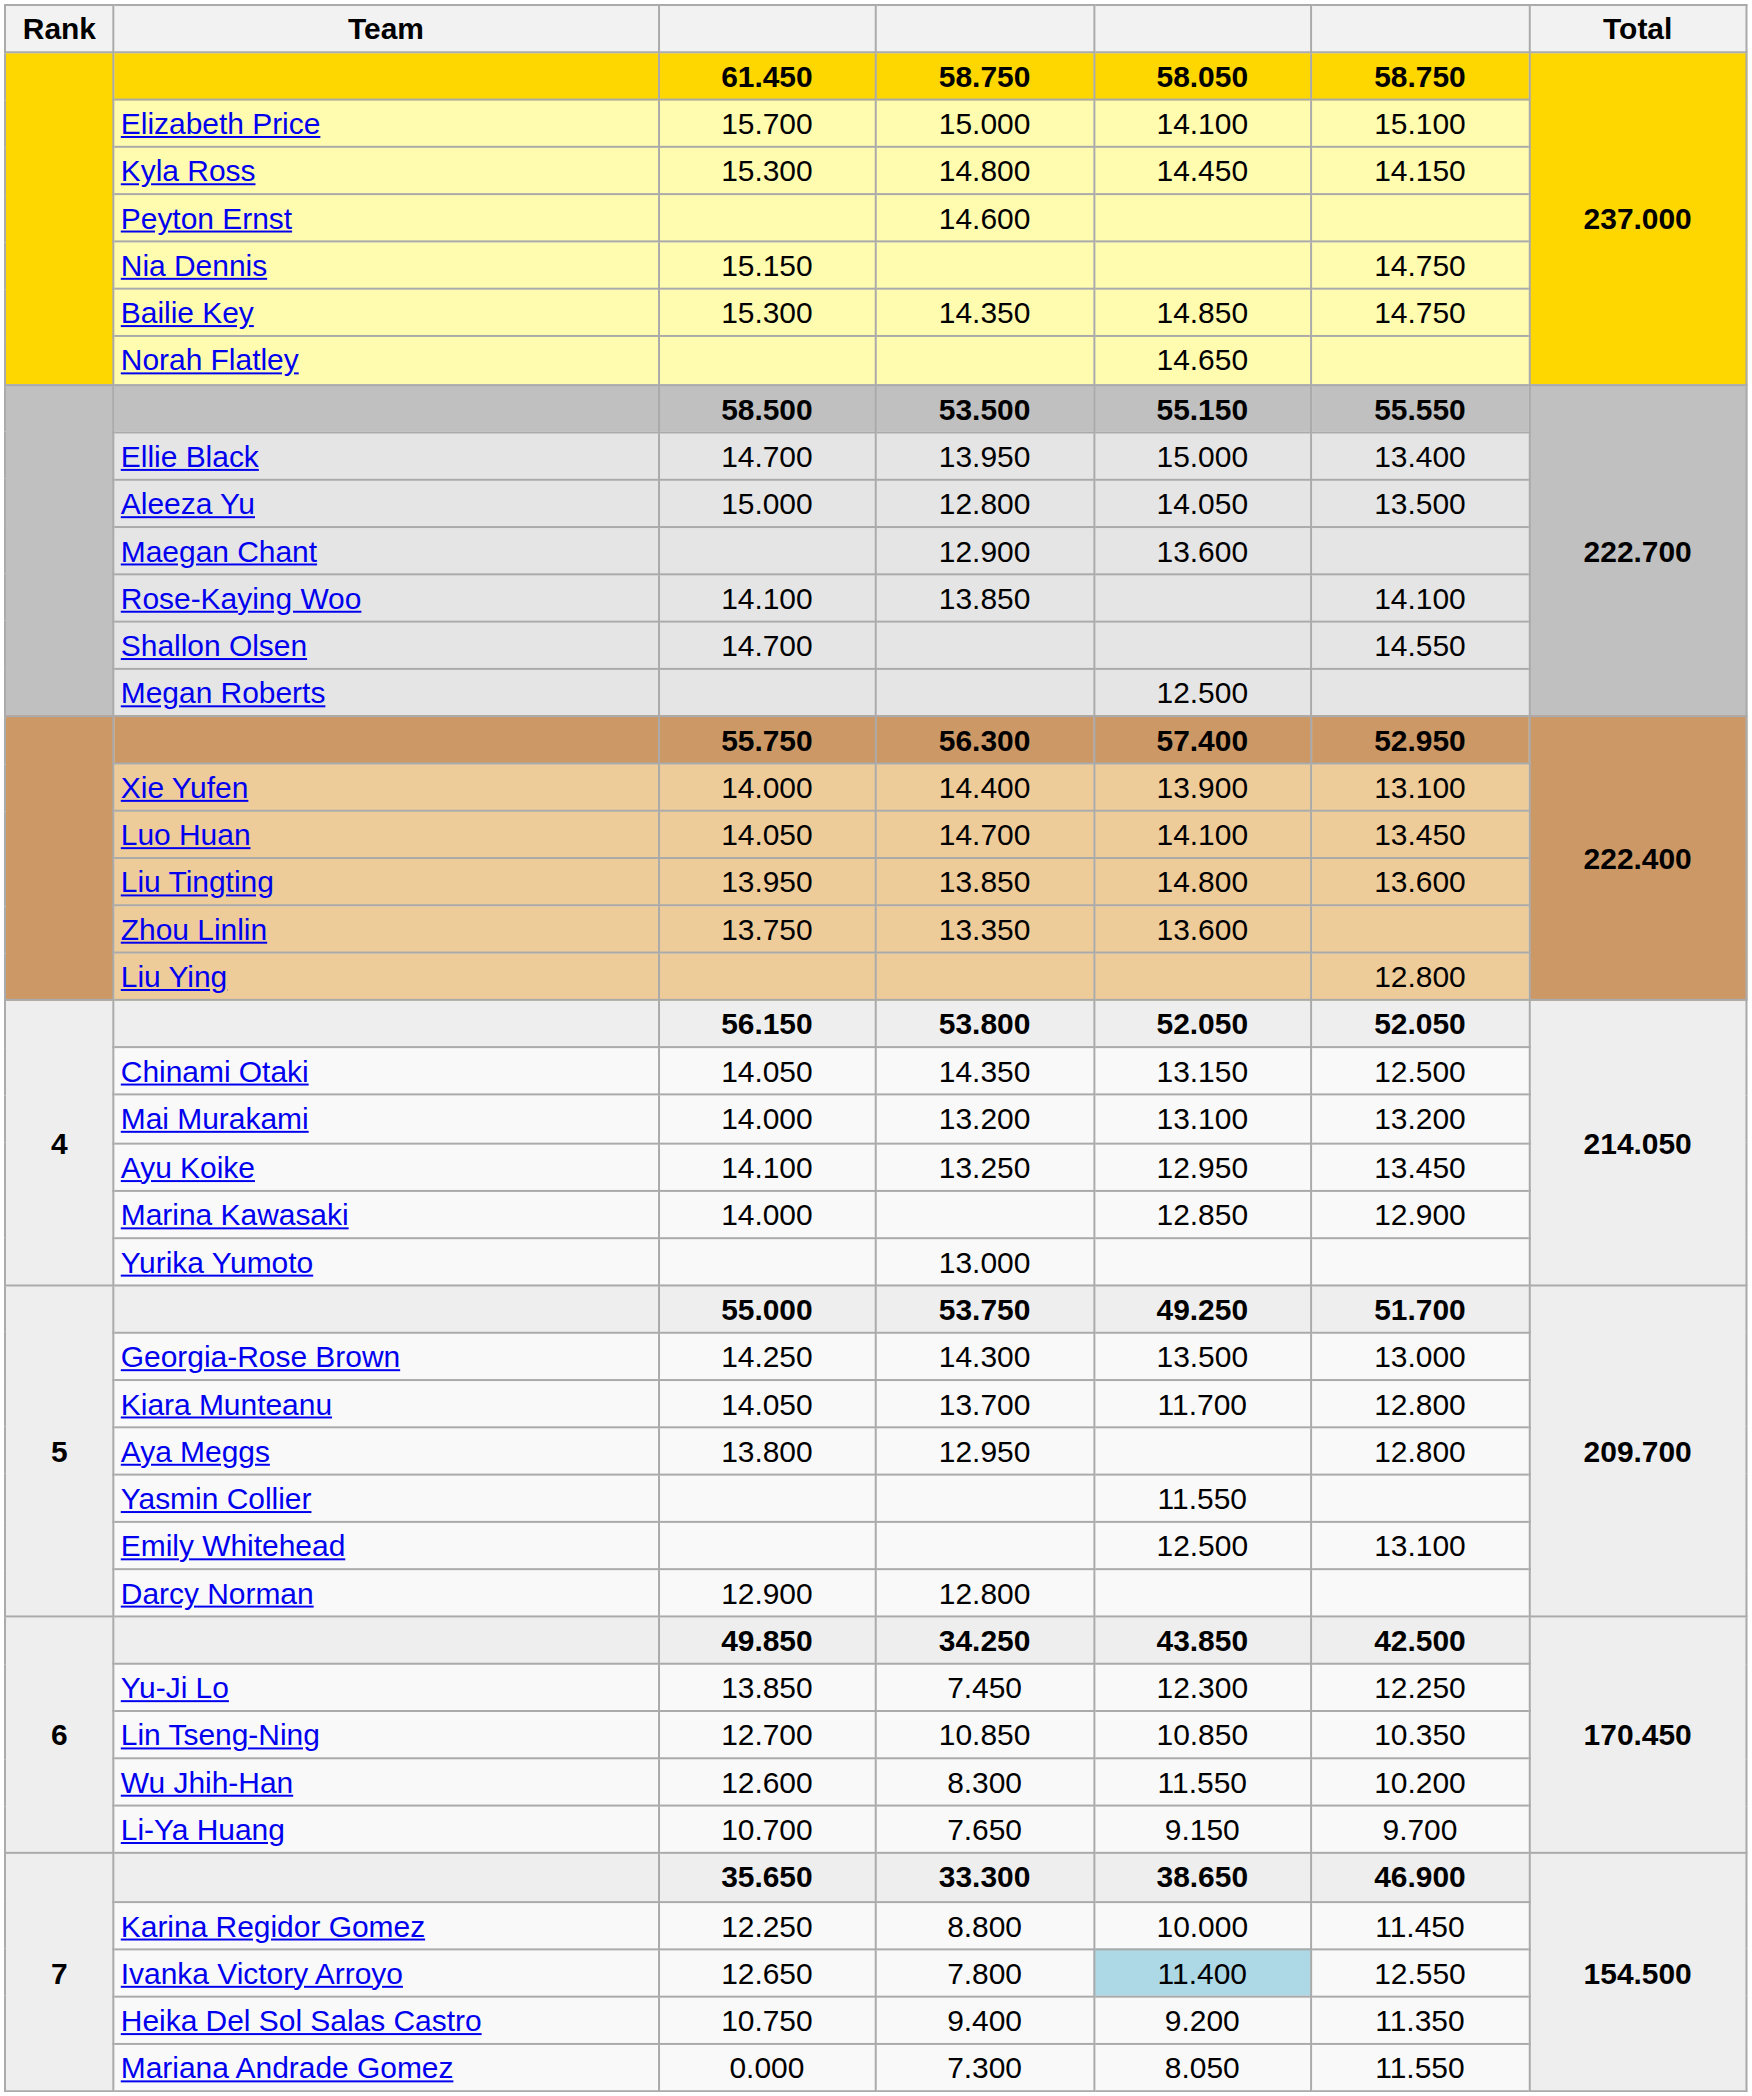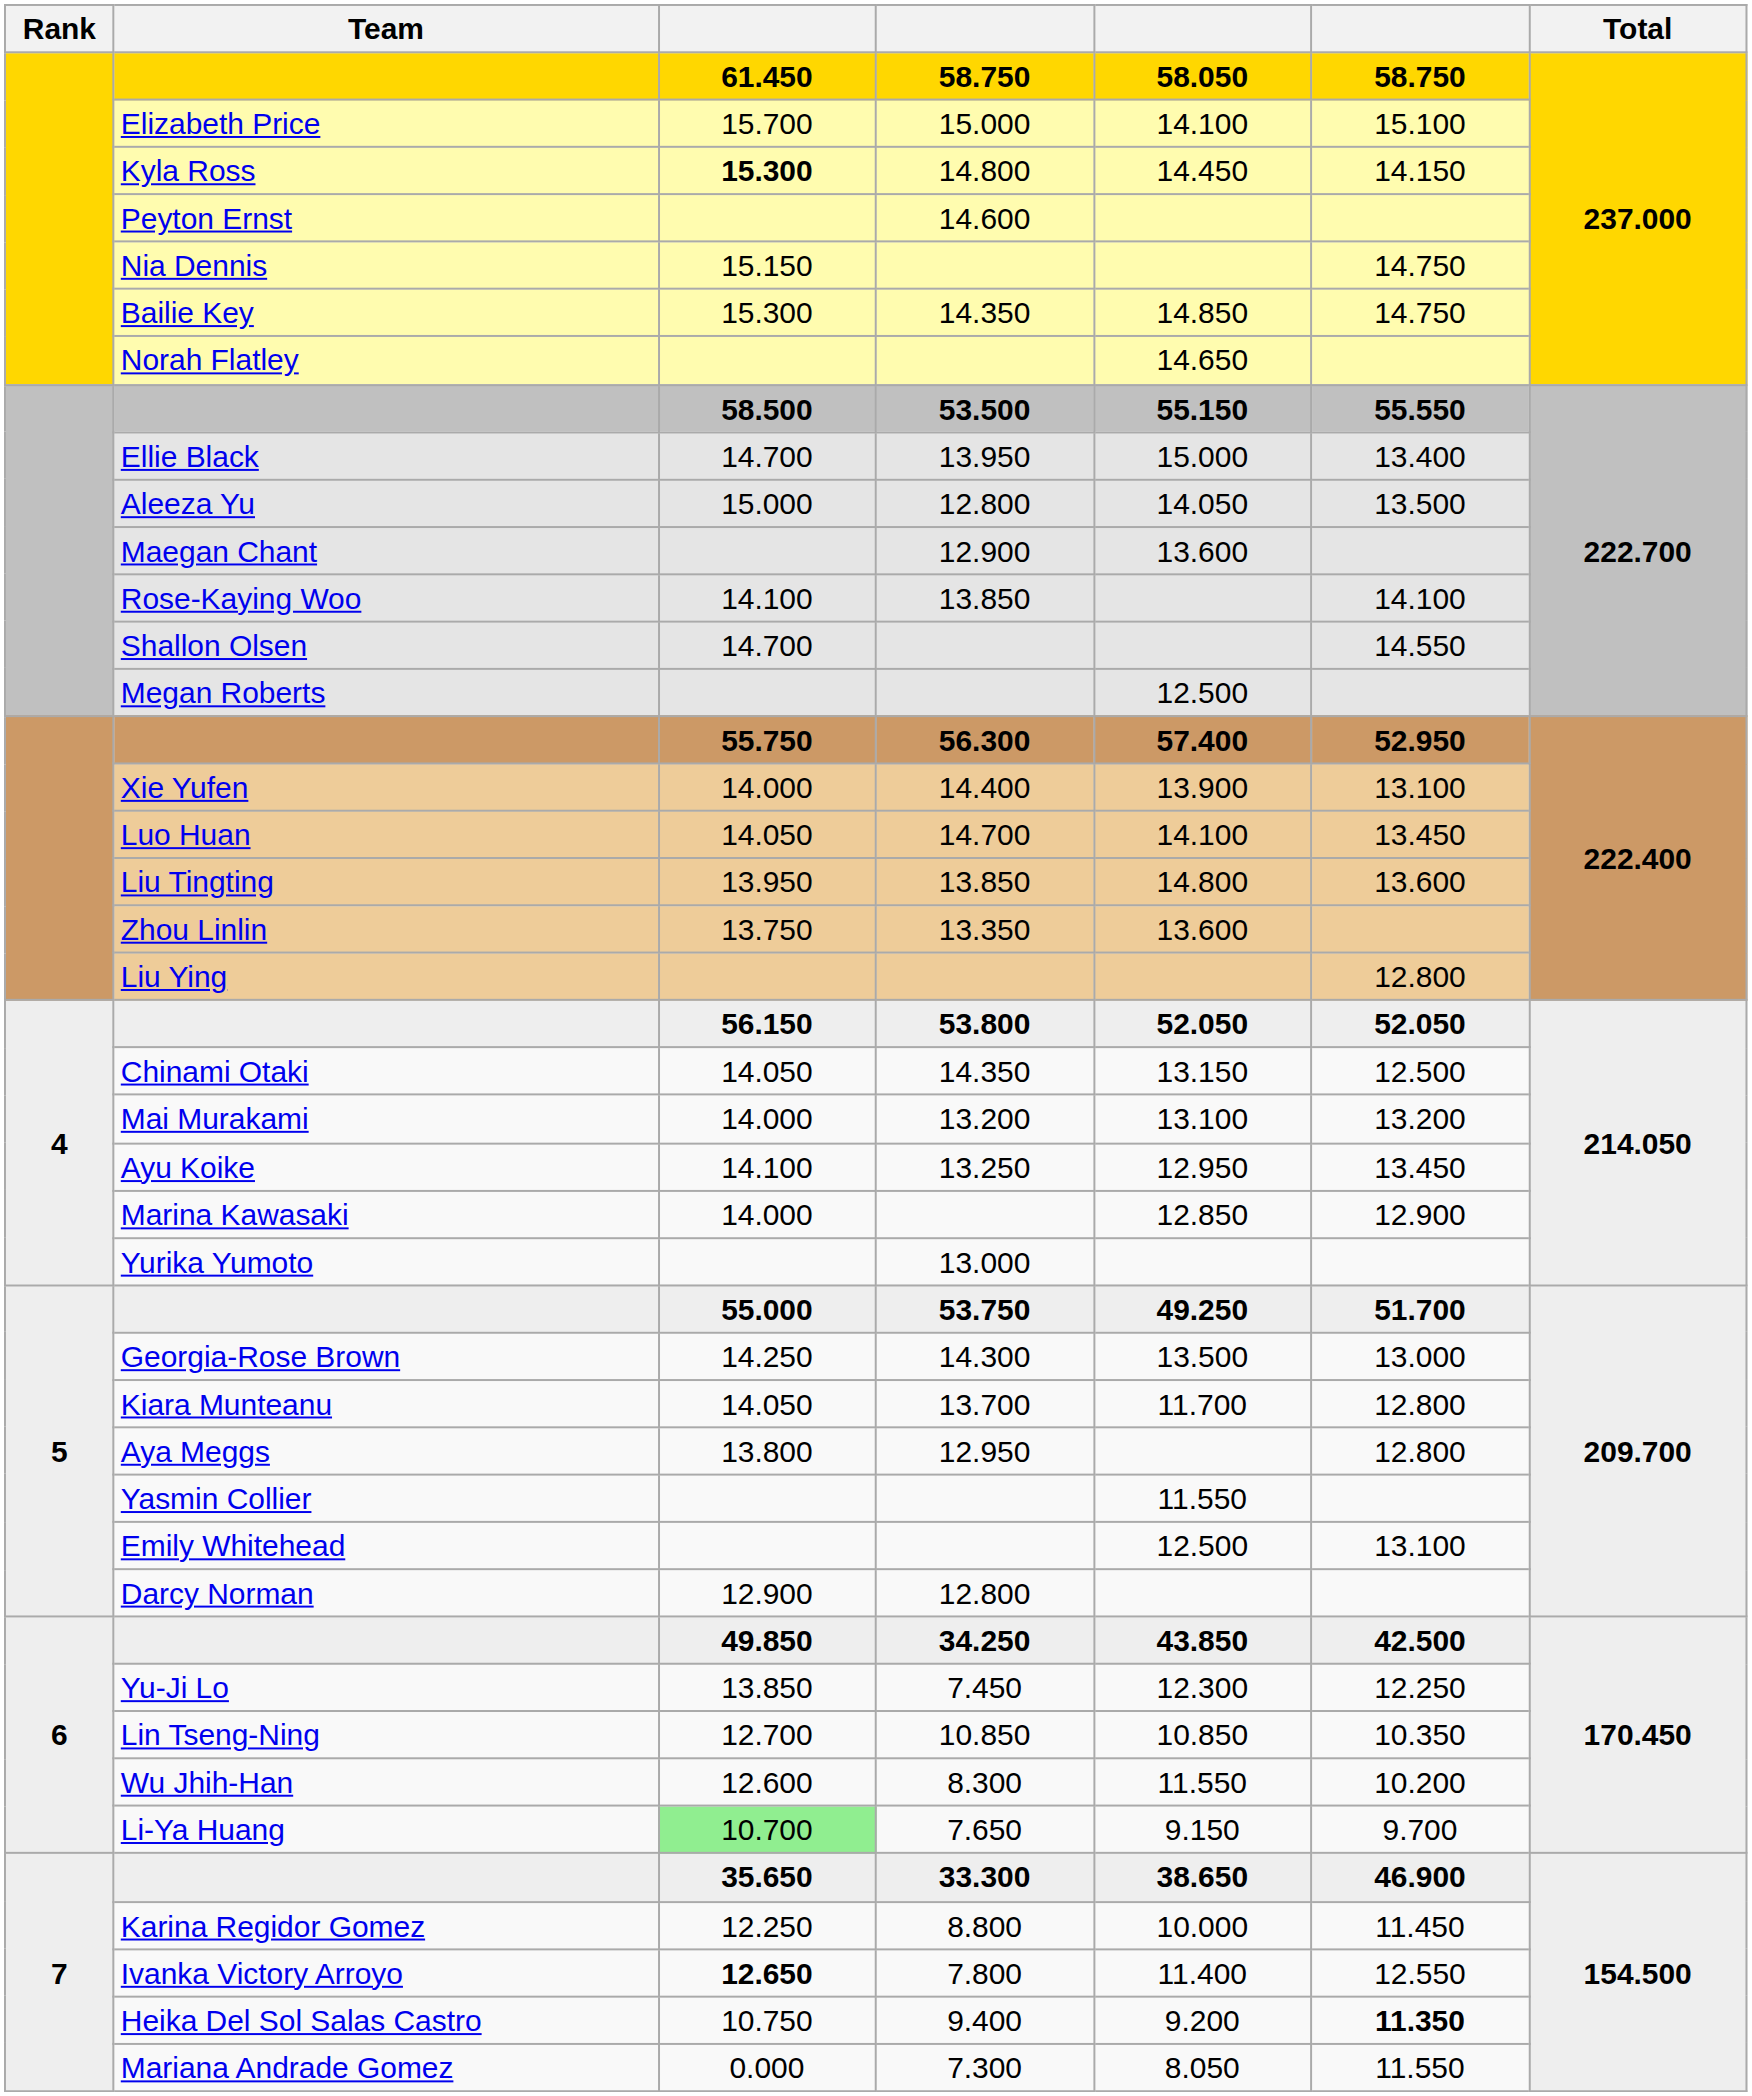(767, 171) normal -> (767, 171) bold
(767, 1830) no background -> (767, 1830) lightgreen background
(767, 1972) normal -> (767, 1972) bold
(1202, 1972) lightblue background -> (1202, 1972) no background
(1420, 2020) normal -> (1420, 2020) bold
